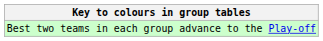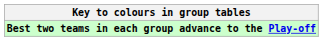(161, 29) normal -> (161, 29) bold
